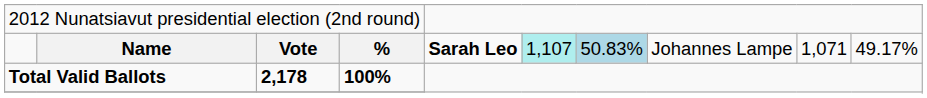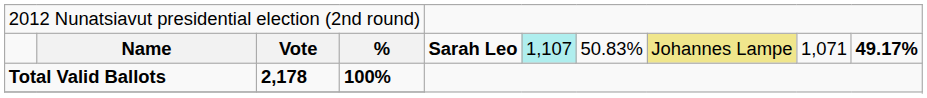(612, 48) lightblue background -> (612, 48) no background
(722, 48) no background -> (722, 48) khaki background
(887, 48) normal -> (887, 48) bold
